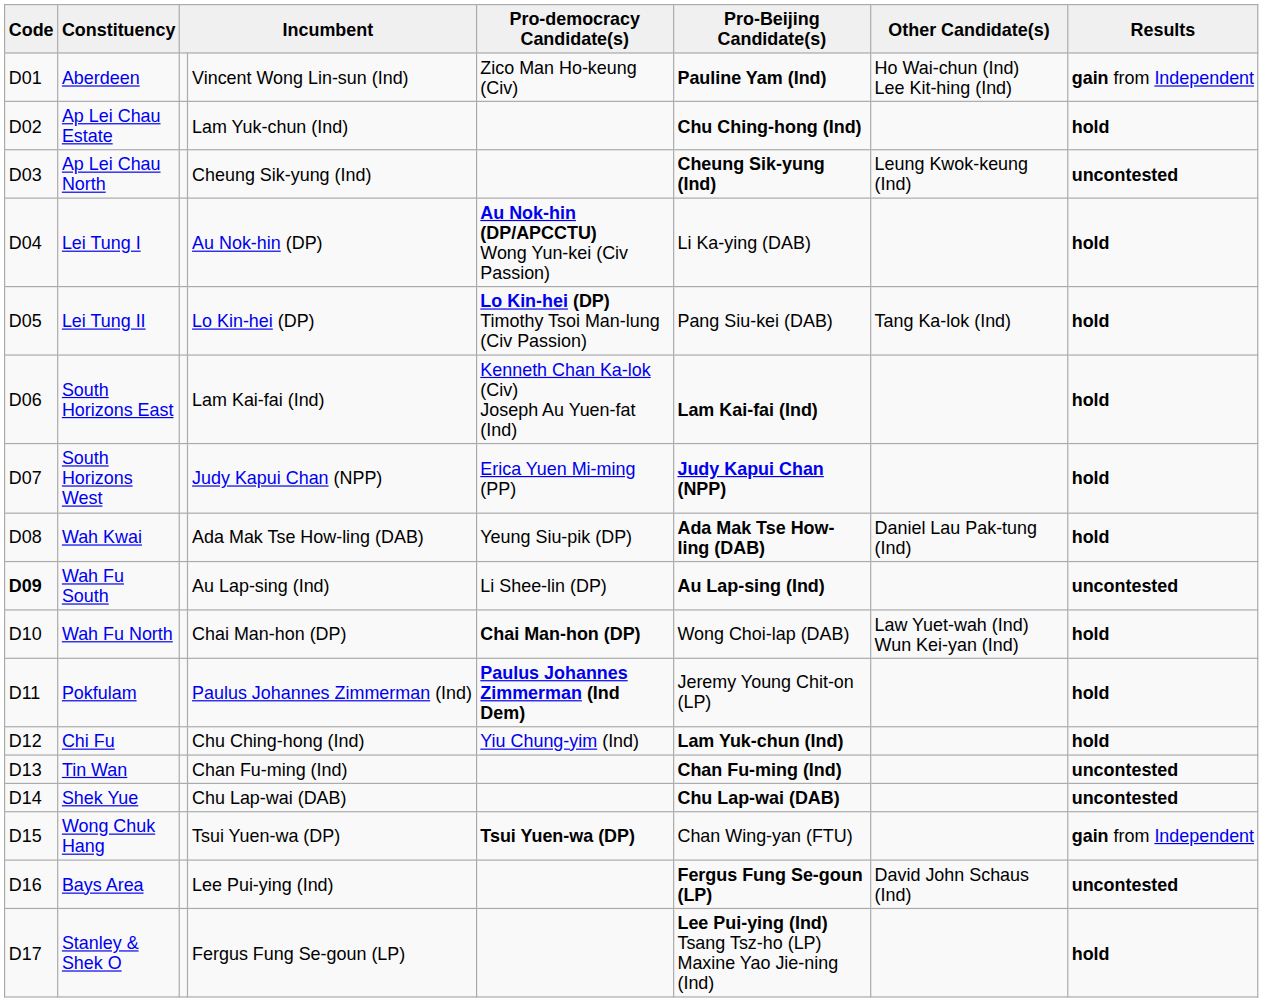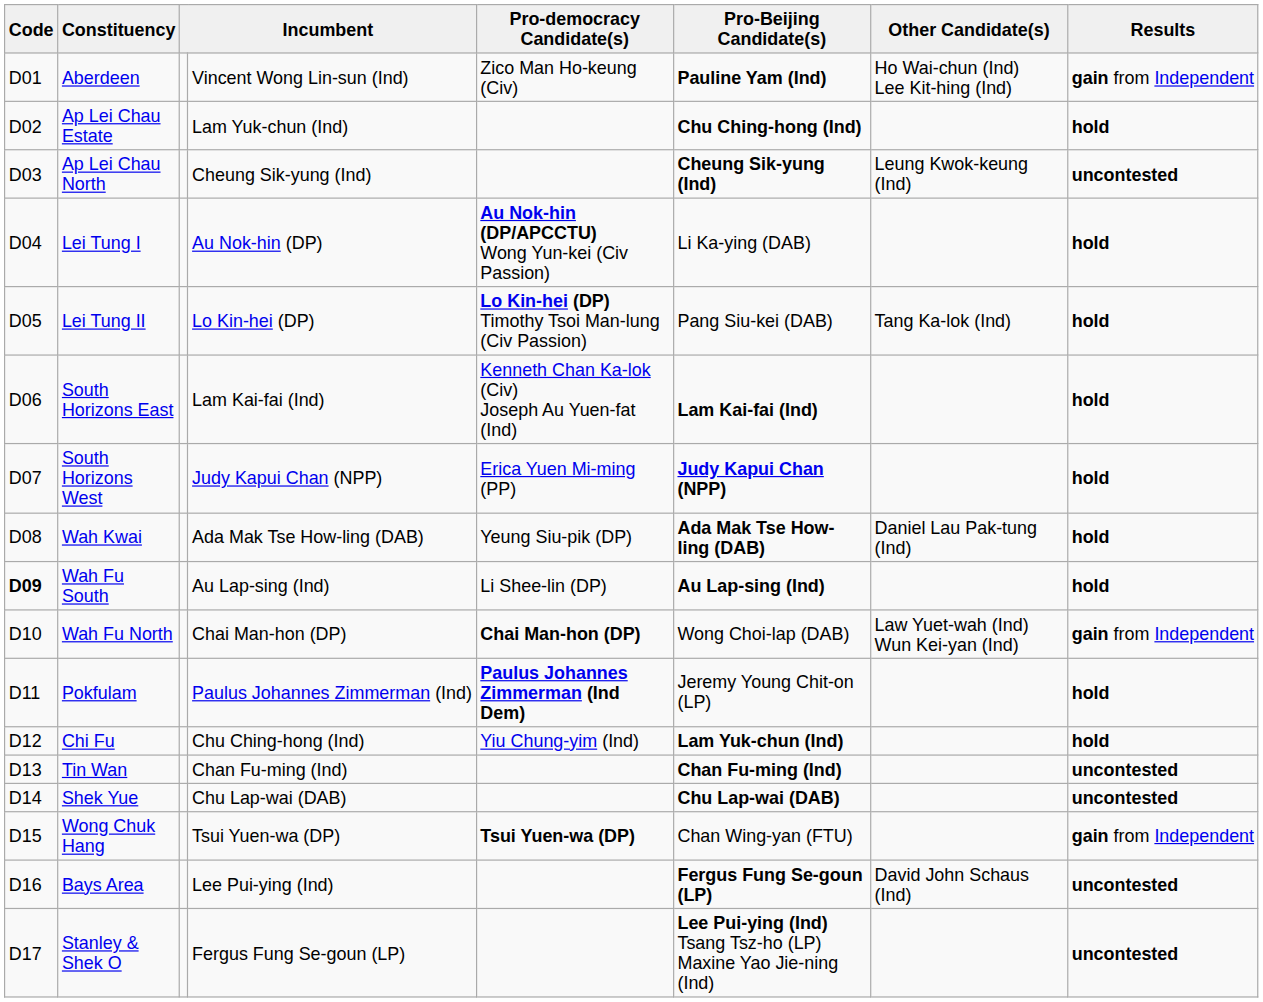(1125, 585) uncontested -> (1091, 585) hold
(1091, 634) hold -> (1163, 634) gain from Independent
(1091, 953) hold -> (1125, 953) uncontested
